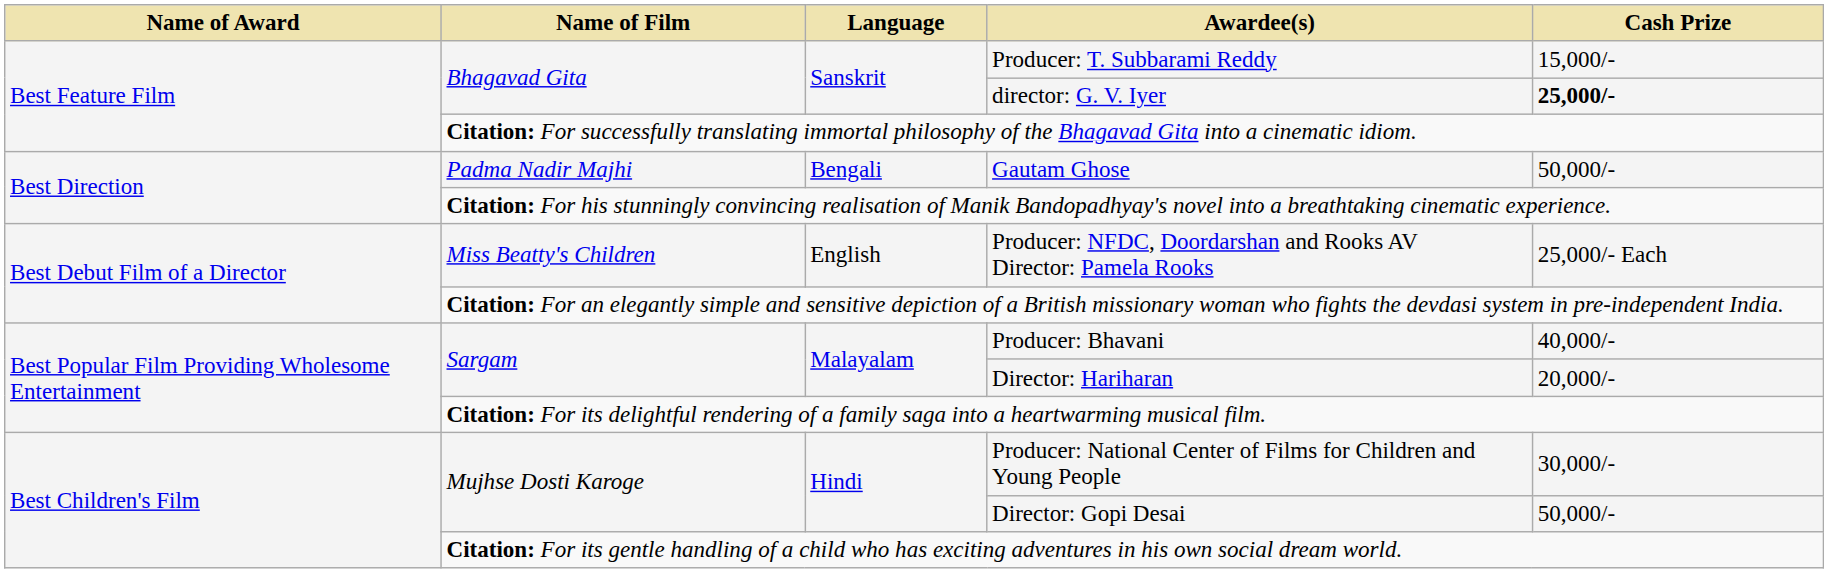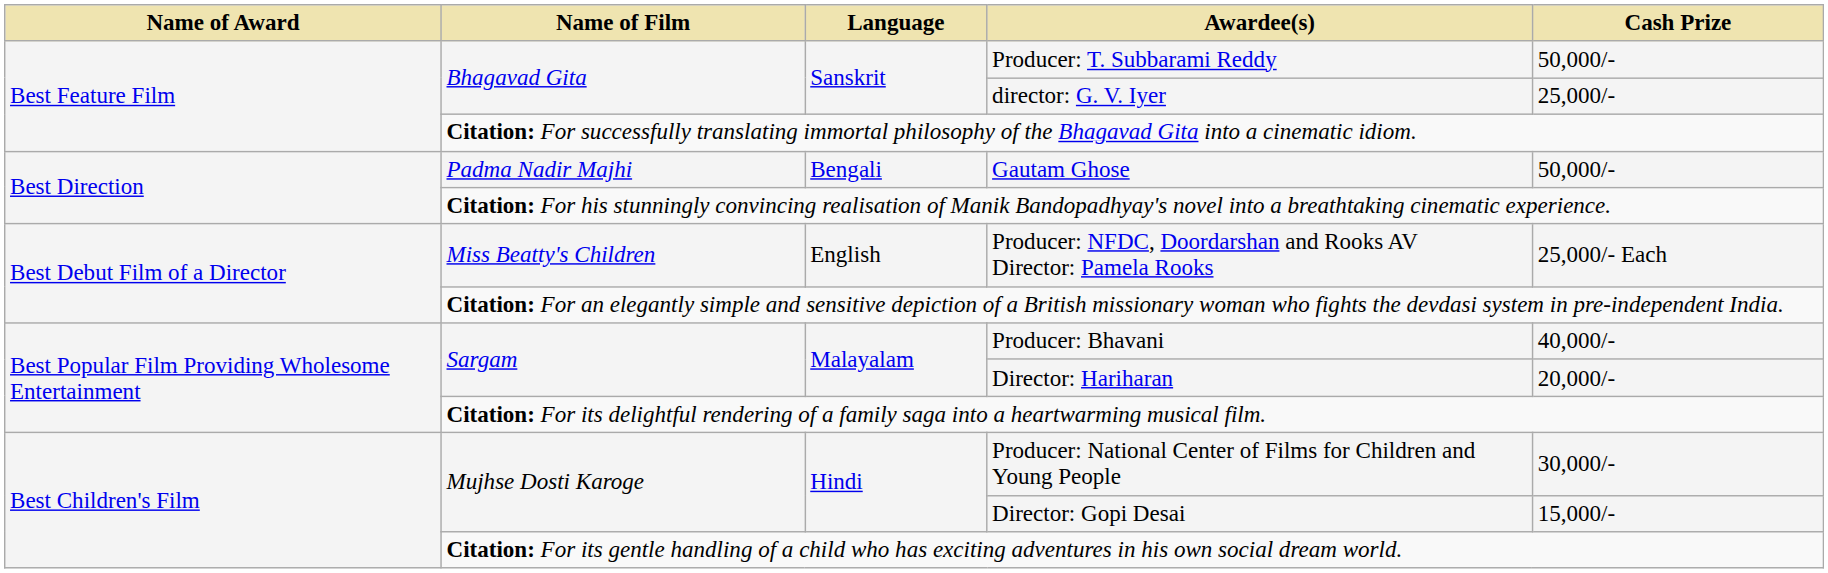(1576, 59) 15,000/- -> (1576, 59) 50,000/-
(1576, 95) bold -> (1576, 95) normal
(1576, 513) 50,000/- -> (1576, 513) 15,000/-
